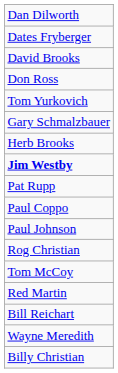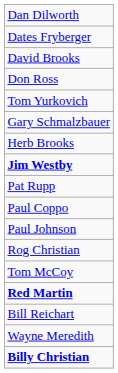(37, 293) normal -> (40, 293) bold
(46, 357) normal -> (48, 357) bold
